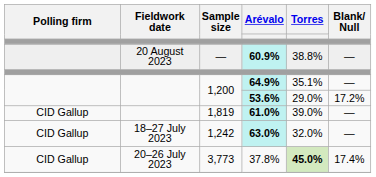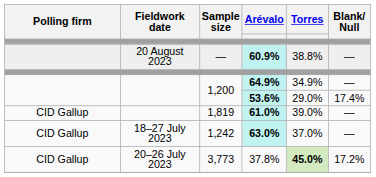(307, 83) 35.1% -> (307, 83) 34.9%
(349, 98) 17.2% -> (349, 98) 17.4%
(307, 134) 32.0% -> (307, 134) 37.0%
(349, 160) 17.4% -> (349, 160) 17.2%
